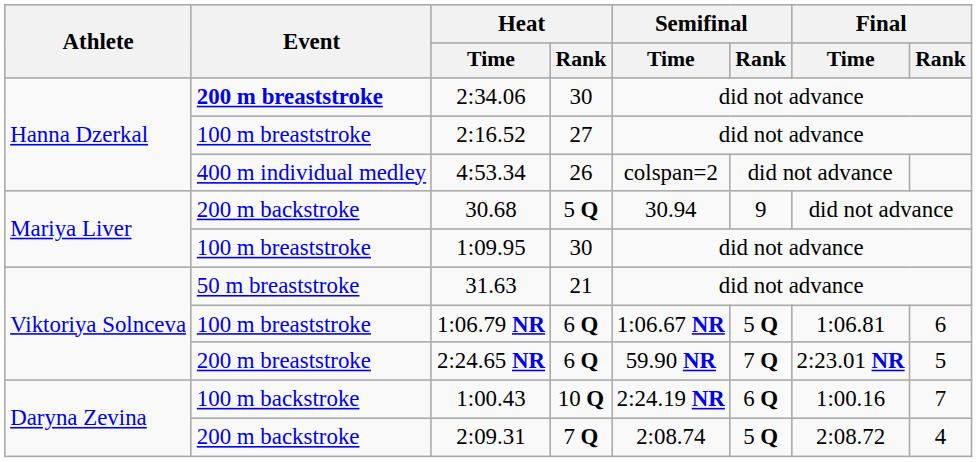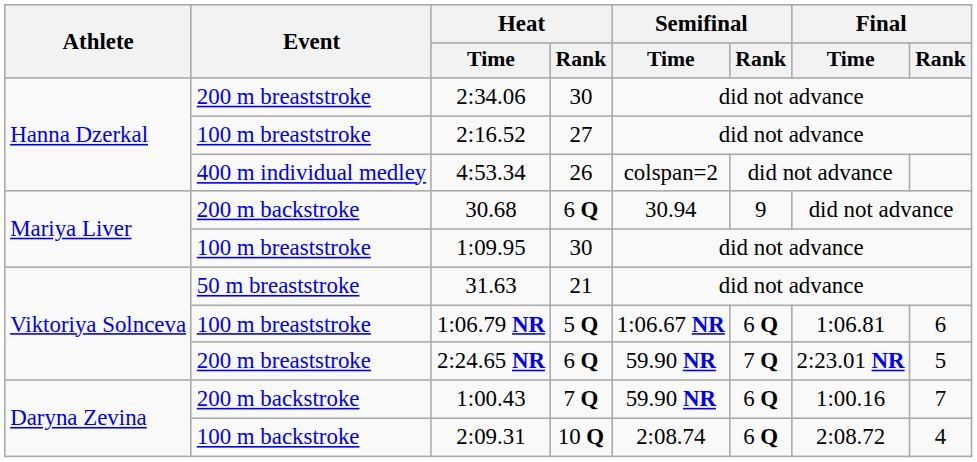(290, 97) bold -> (284, 97) normal
(581, 210) 5 Q -> (581, 210) 6 Q
(581, 323) 6 Q -> (581, 323) 5 Q
(761, 323) 5 Q -> (761, 323) 6 Q
(278, 399) 100 m backstroke -> (278, 399) 200 m backstroke
(581, 399) 10 Q -> (581, 399) 7 Q
(671, 399) 2:24.19 NR -> (671, 399) 59.90 NR
(278, 437) 200 m backstroke -> (278, 437) 100 m backstroke
(581, 437) 7 Q -> (581, 437) 10 Q
(761, 437) 5 Q -> (761, 437) 6 Q
